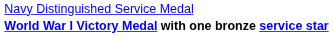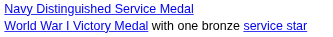(167, 26) bold -> (156, 26) normal
